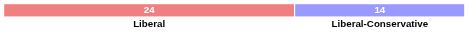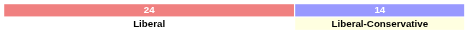(380, 23) no background -> (380, 23) lightyellow background
